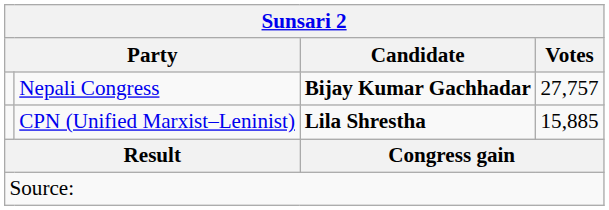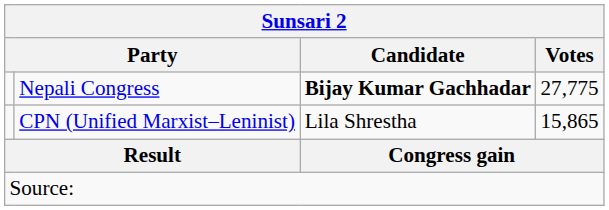(570, 88) 27,757 -> (570, 88) 27,775
(365, 121) bold -> (361, 121) normal
(570, 121) 15,885 -> (570, 121) 15,865
